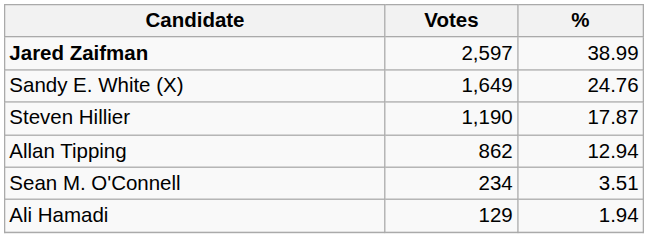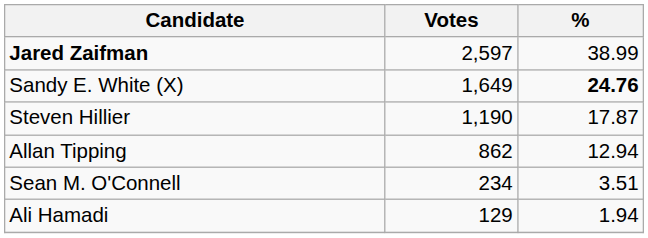(613, 85) normal -> (613, 85) bold
